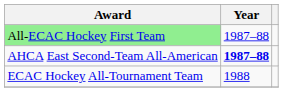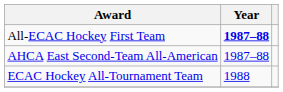(86, 35) lightgreen background -> (86, 35) no background
(246, 35) normal -> (246, 35) bold
(246, 55) bold -> (246, 55) normal
